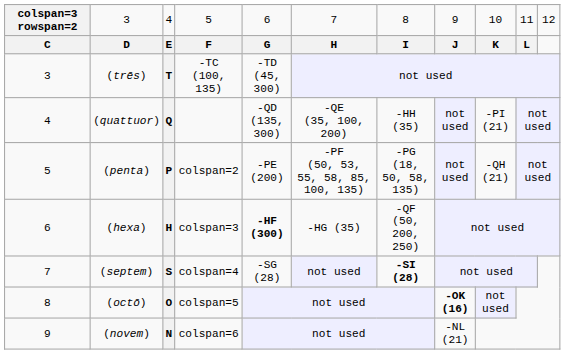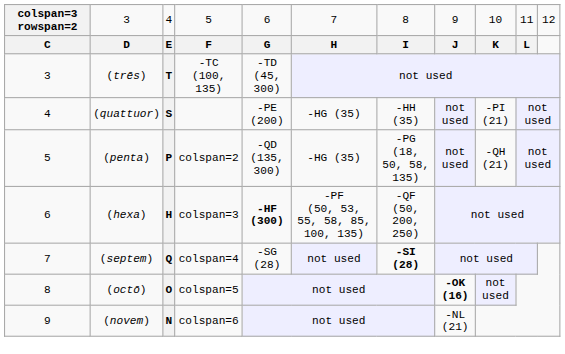(169, 121) Q -> (169, 114) S
(267, 121) -QD (135, 300) -> (267, 114) -PE (200)
(334, 121) -QE (35, 100, 200) -> (334, 114) -HG (35)
(267, 171) -PE (200) -> (267, 158) -QD (135, 300)
(334, 171) -PF (50, 53, 55, 58, 85, 100, 135) -> (334, 158) -HG (35)
(334, 228) -HG (35) -> (334, 215) -PF (50, 53, 55, 58, 85, 100, 135)
(169, 272) S -> (169, 259) Q
